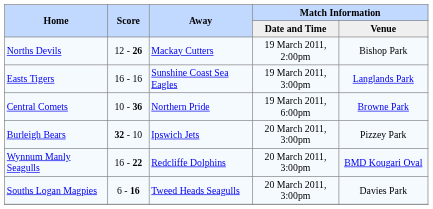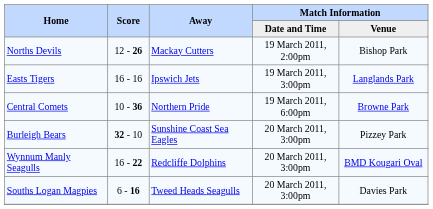(190, 78) Sunshine Coast Sea Eagles -> (175, 78) Ipswich Jets
(175, 134) Ipswich Jets -> (190, 134) Sunshine Coast Sea Eagles
